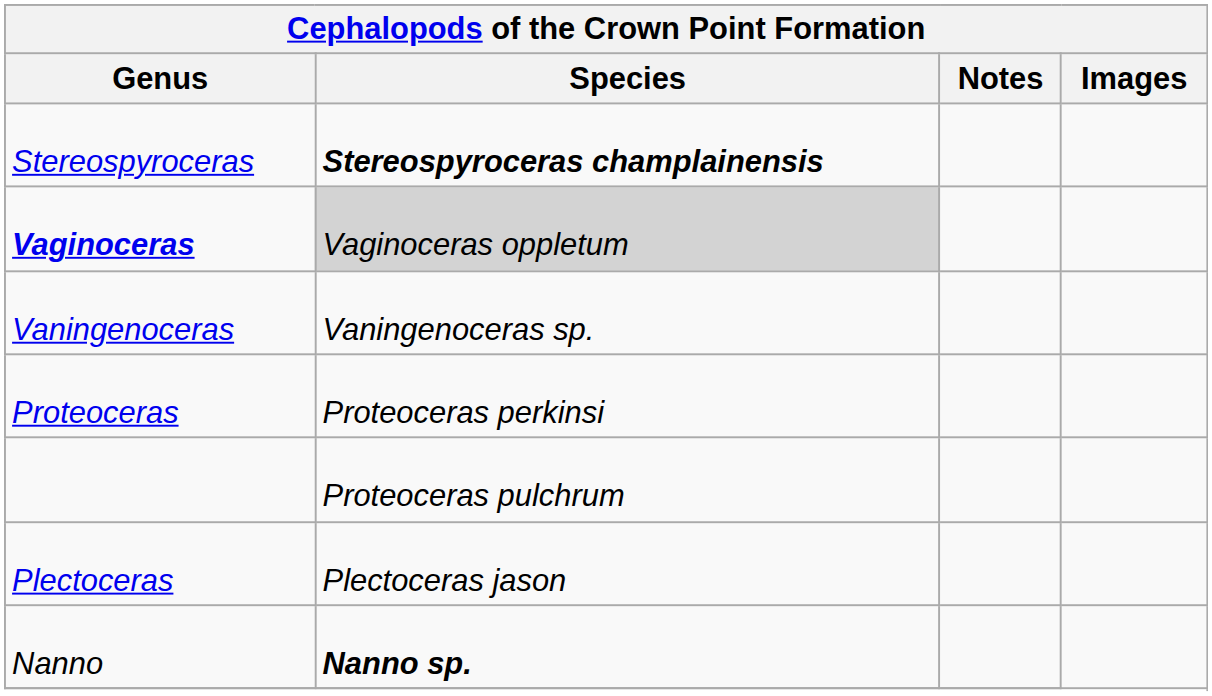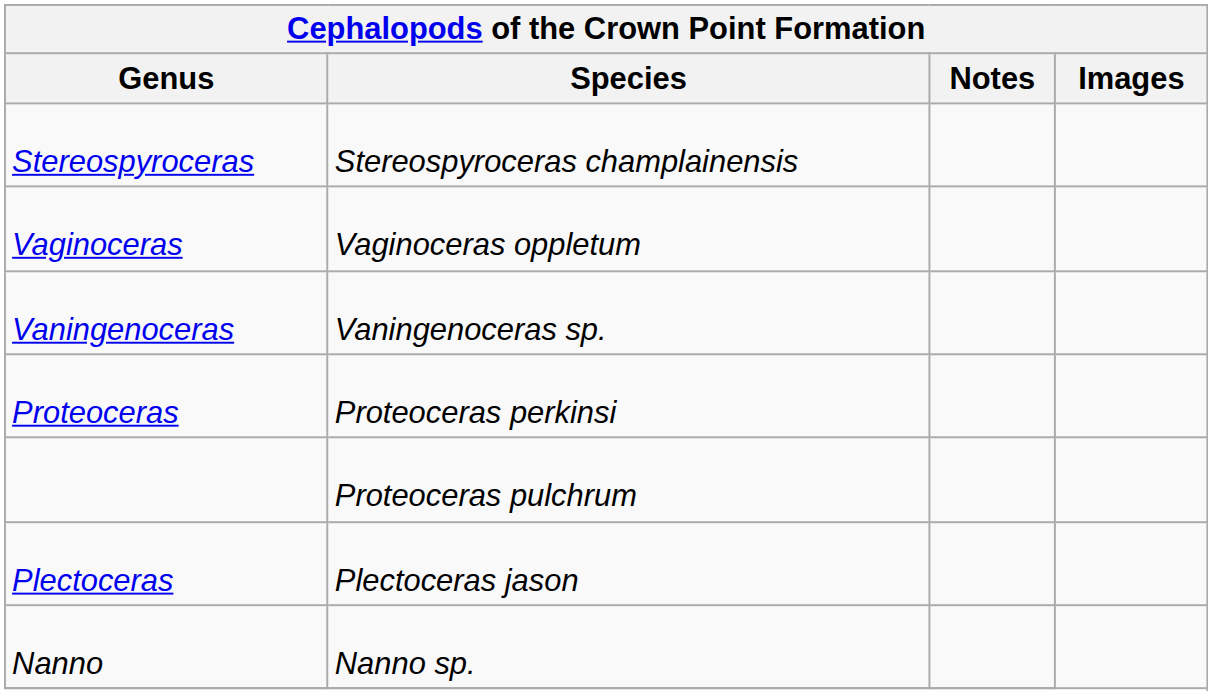(573, 161) bold -> (567, 161) normal
(103, 245) bold -> (97, 245) normal
(476, 245) lightgrey background -> (488, 245) no background
(397, 663) bold -> (405, 663) normal
